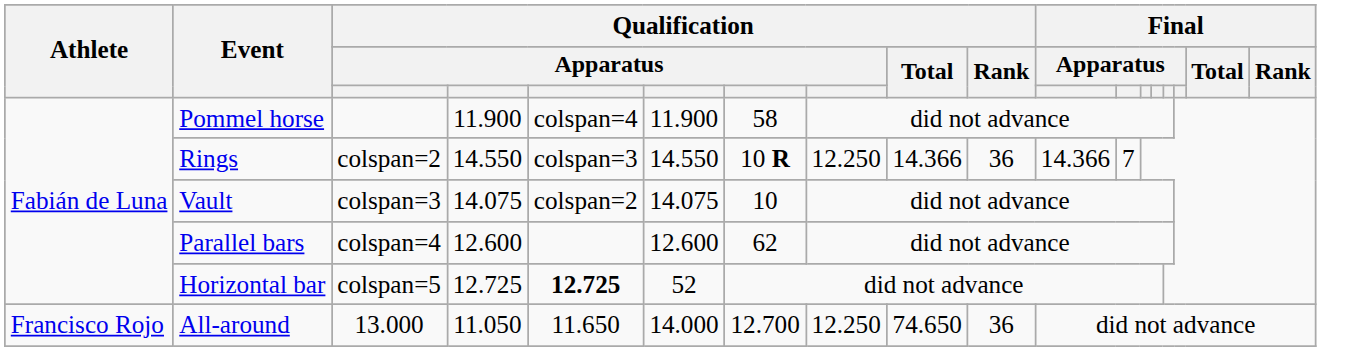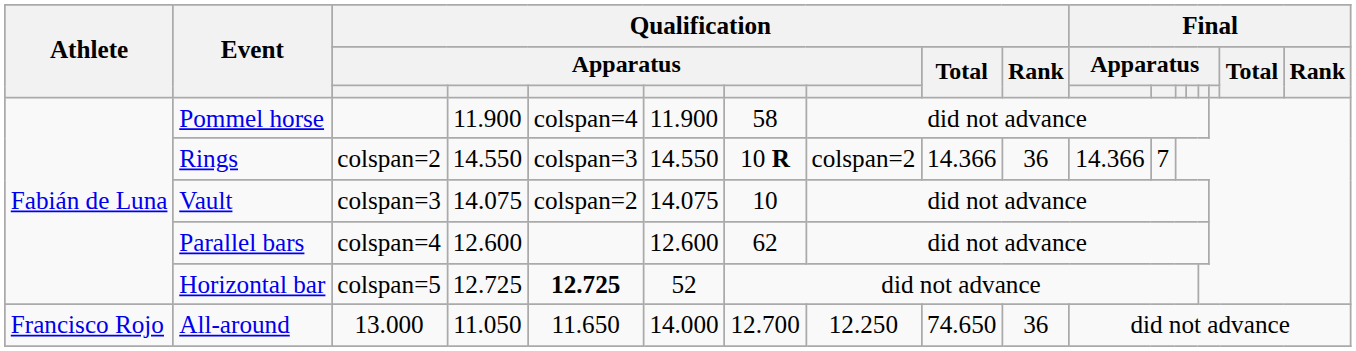(846, 159) 12.250 -> (863, 159) colspan=2
